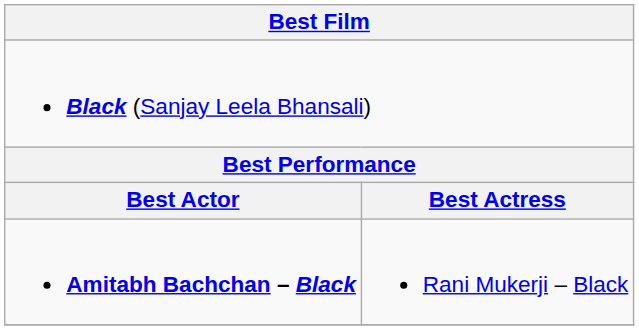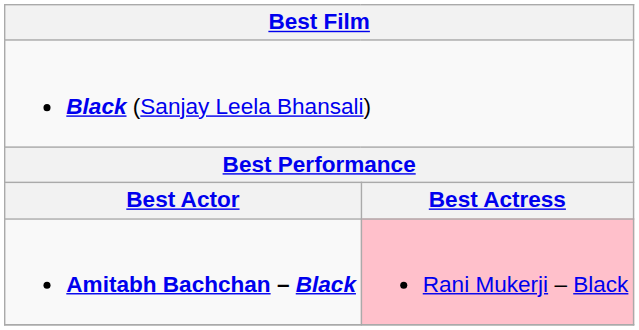(497, 284) no background -> (497, 284) pink background
